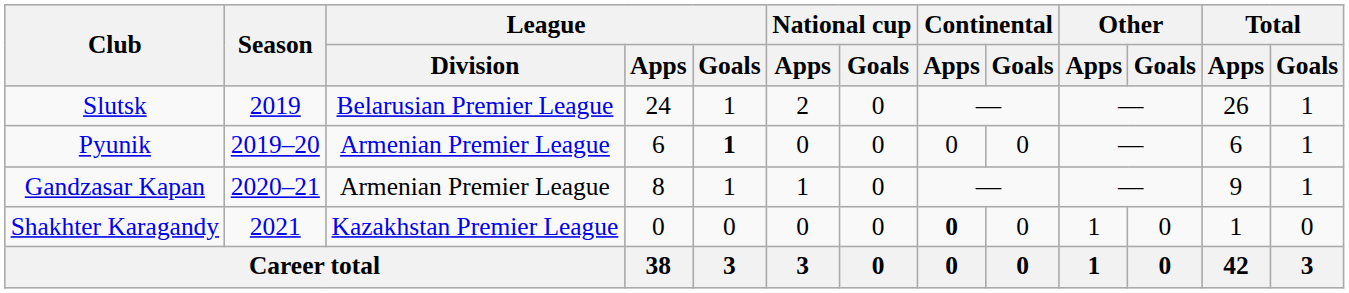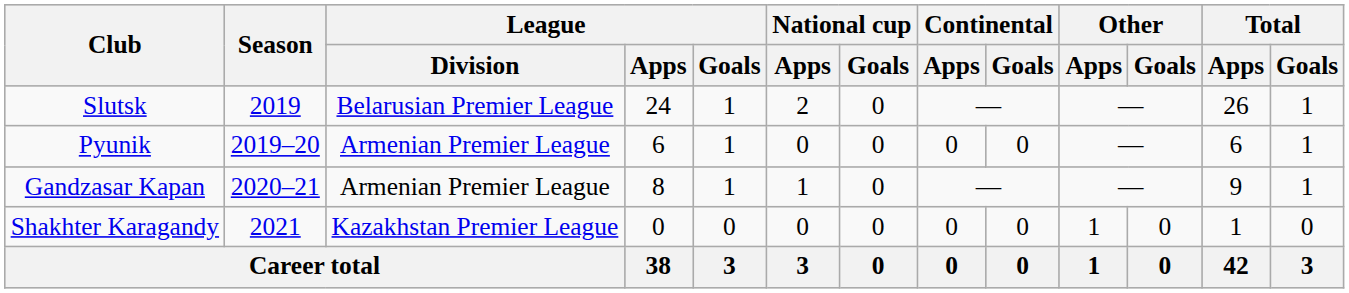(729, 145) bold -> (729, 145) normal
(952, 226) bold -> (952, 226) normal
